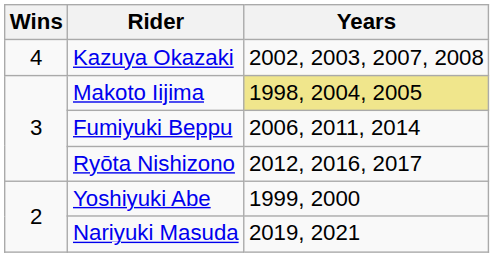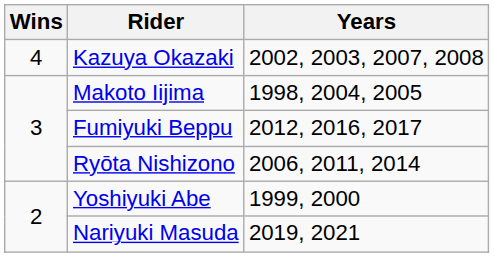(335, 92) khaki background -> (335, 92) no background
(335, 127) 2006, 2011, 2014 -> (335, 127) 2012, 2016, 2017
(335, 163) 2012, 2016, 2017 -> (335, 163) 2006, 2011, 2014
